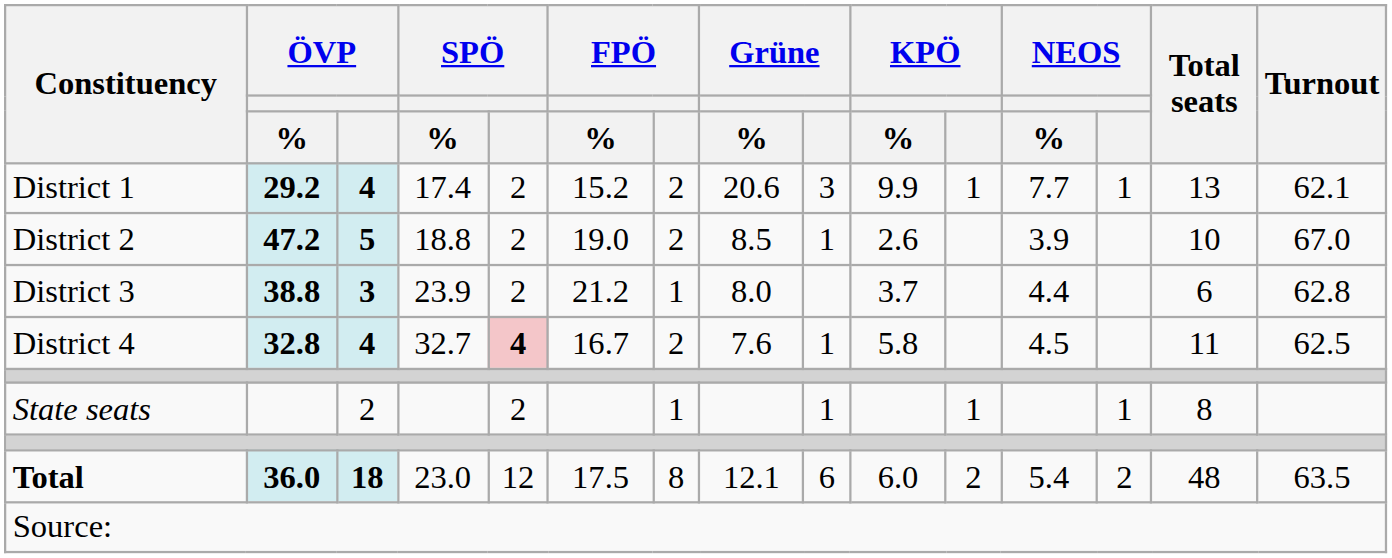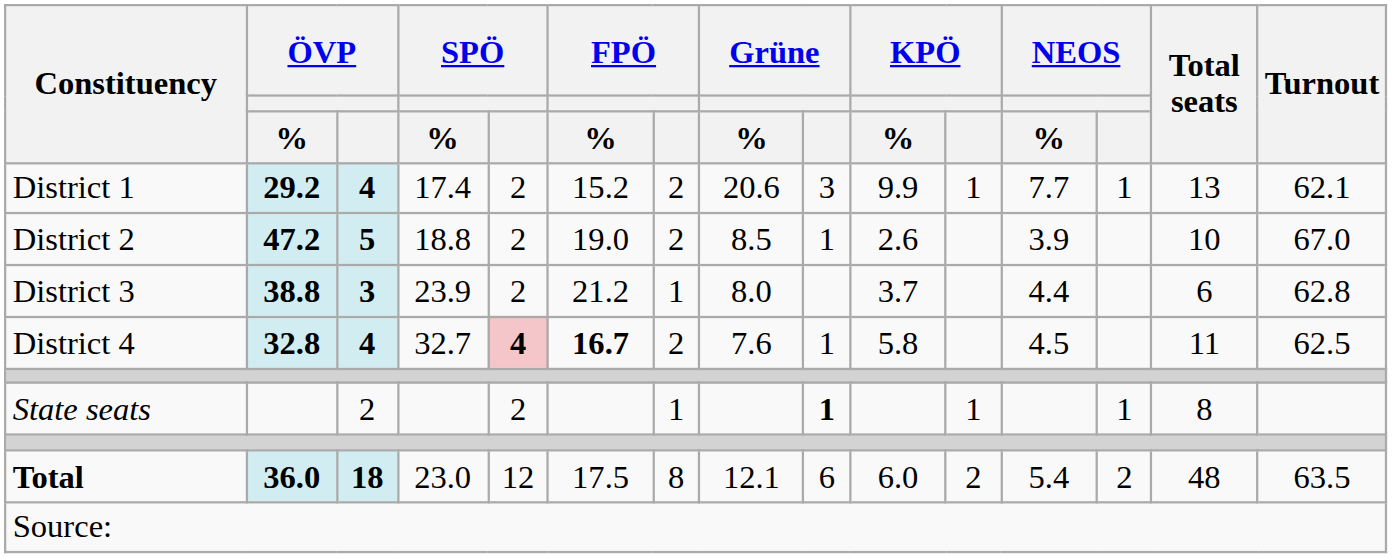(601, 343) normal -> (601, 343) bold
(827, 409) normal -> (827, 409) bold
